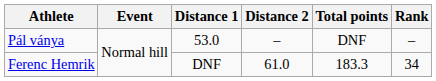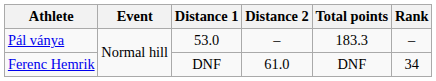(352, 40) DNF -> (352, 40) 183.3
(352, 64) 183.3 -> (352, 64) DNF
